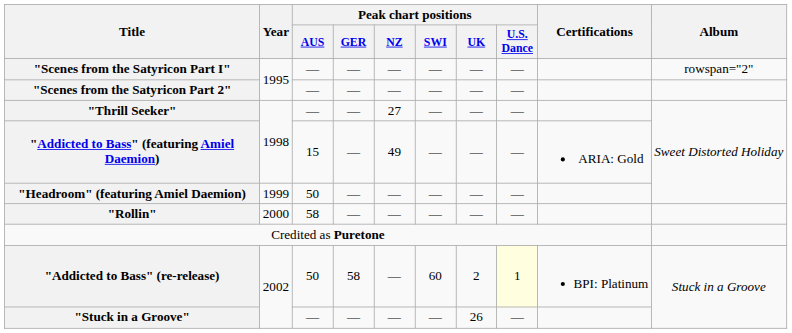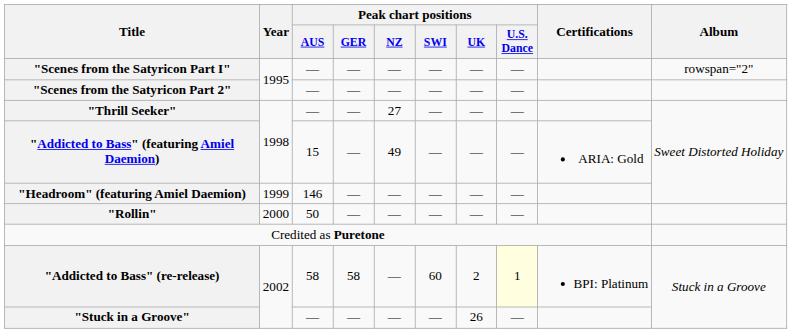(312, 193) 50 -> (312, 193) 146
(312, 214) 58 -> (312, 214) 50
(312, 276) 50 -> (312, 276) 58
